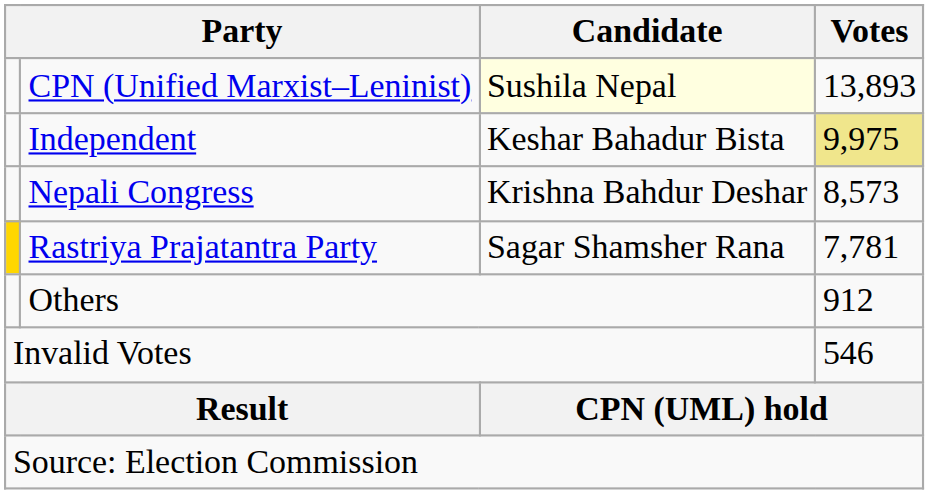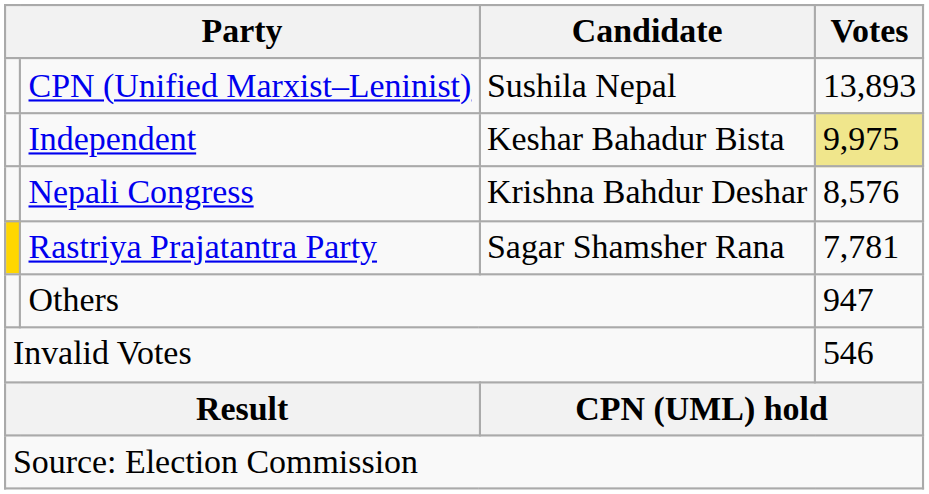(582, 85) lightyellow background -> (582, 85) no background
(861, 192) 8,573 -> (861, 192) 8,576
(848, 300) 912 -> (848, 300) 947
